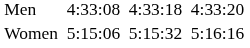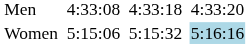(217, 33) no background -> (217, 33) lightblue background
